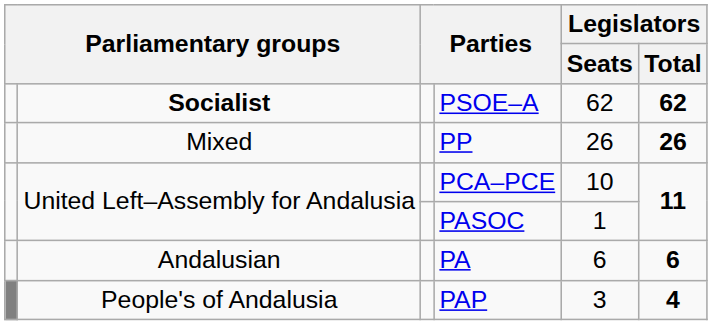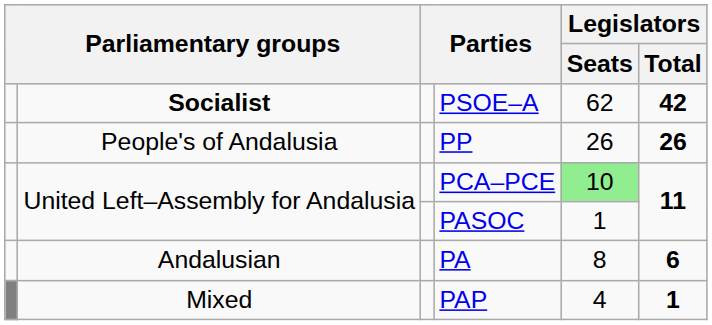(673, 102) 62 -> (673, 102) 42
(219, 142) Mixed -> (219, 142) People's of Andalusia
(600, 181) no background -> (600, 181) lightgreen background
(600, 260) 6 -> (600, 260) 8
(219, 299) People's of Andalusia -> (219, 299) Mixed
(600, 299) 3 -> (600, 299) 4
(673, 299) 4 -> (673, 299) 1
